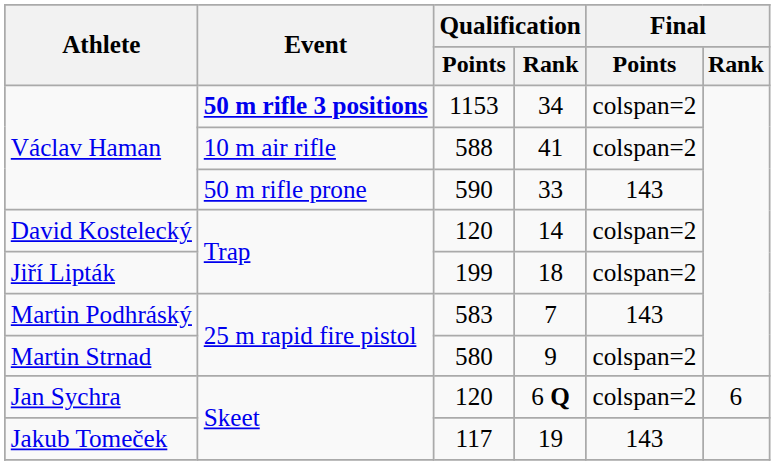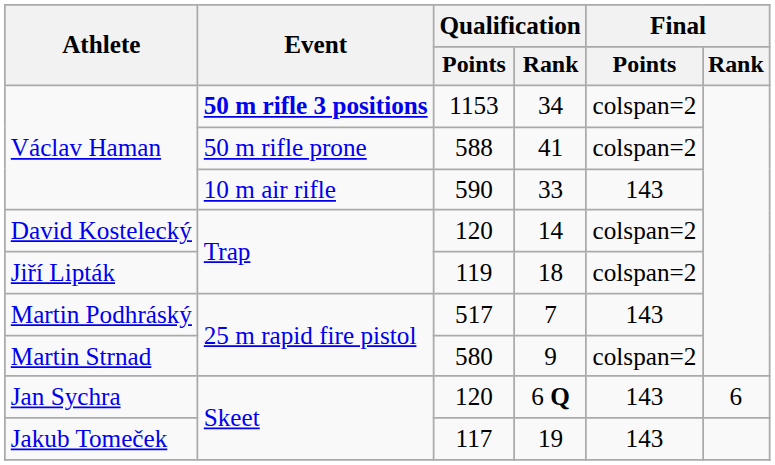(270, 148) 10 m air rifle -> (285, 148) 50 m rifle prone
(285, 189) 50 m rifle prone -> (270, 189) 10 m air rifle
(474, 272) 199 -> (474, 272) 119
(474, 314) 583 -> (474, 314) 517
(644, 397) colspan=2 -> (644, 397) 143
